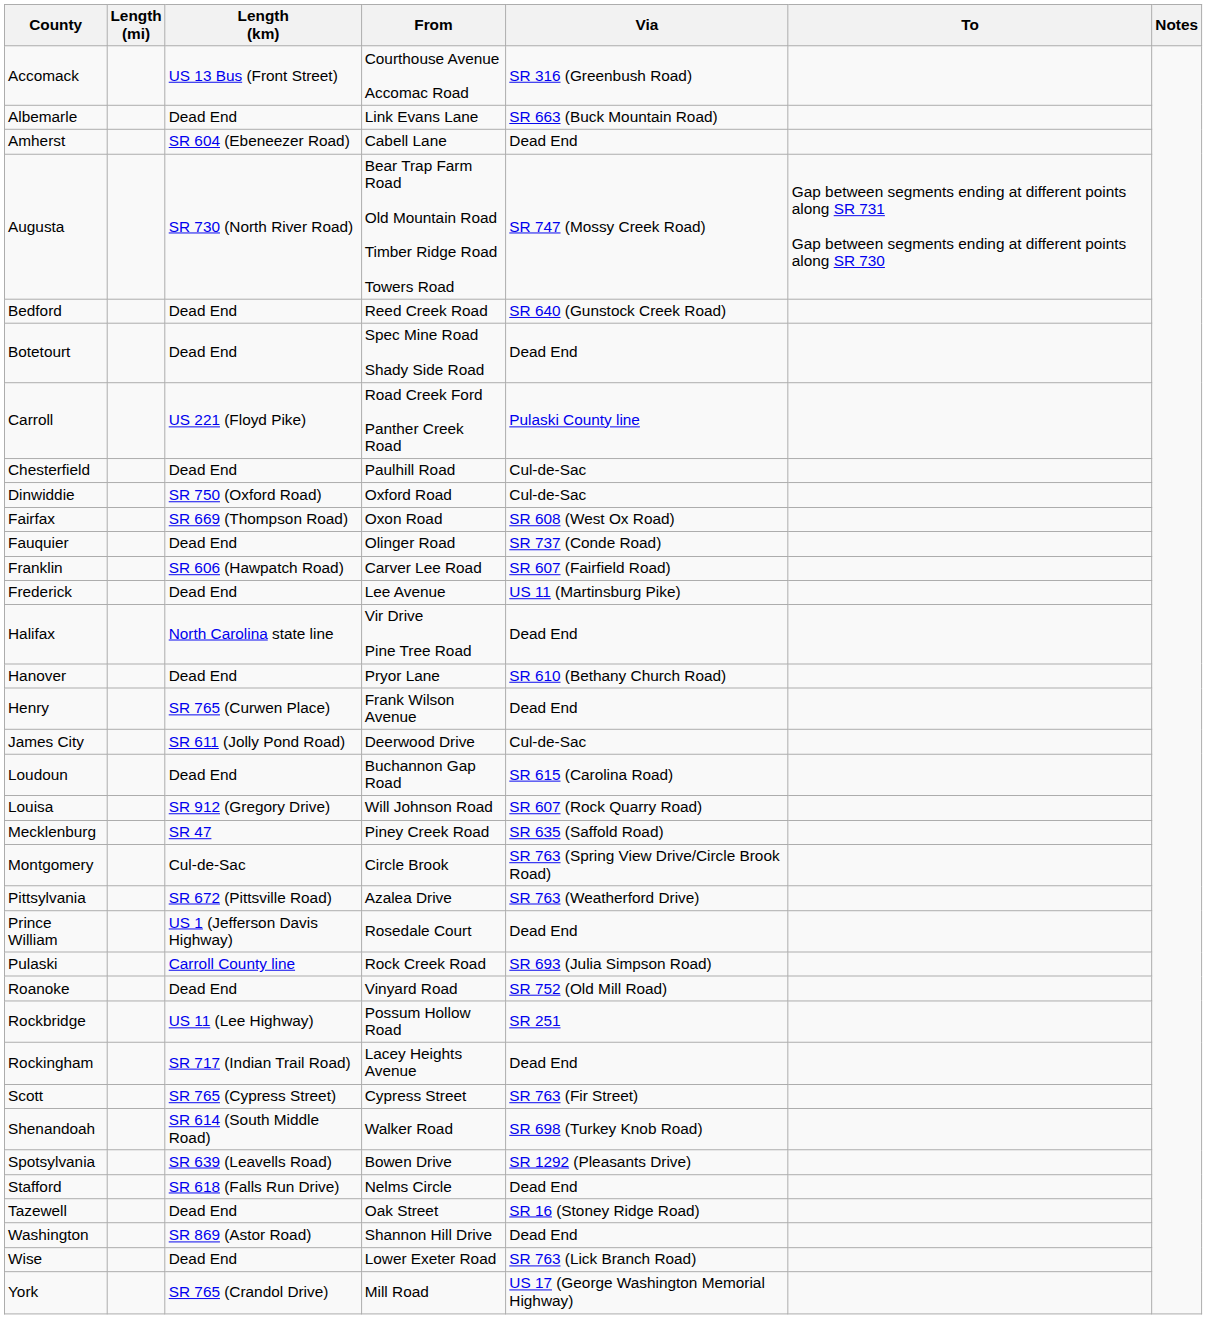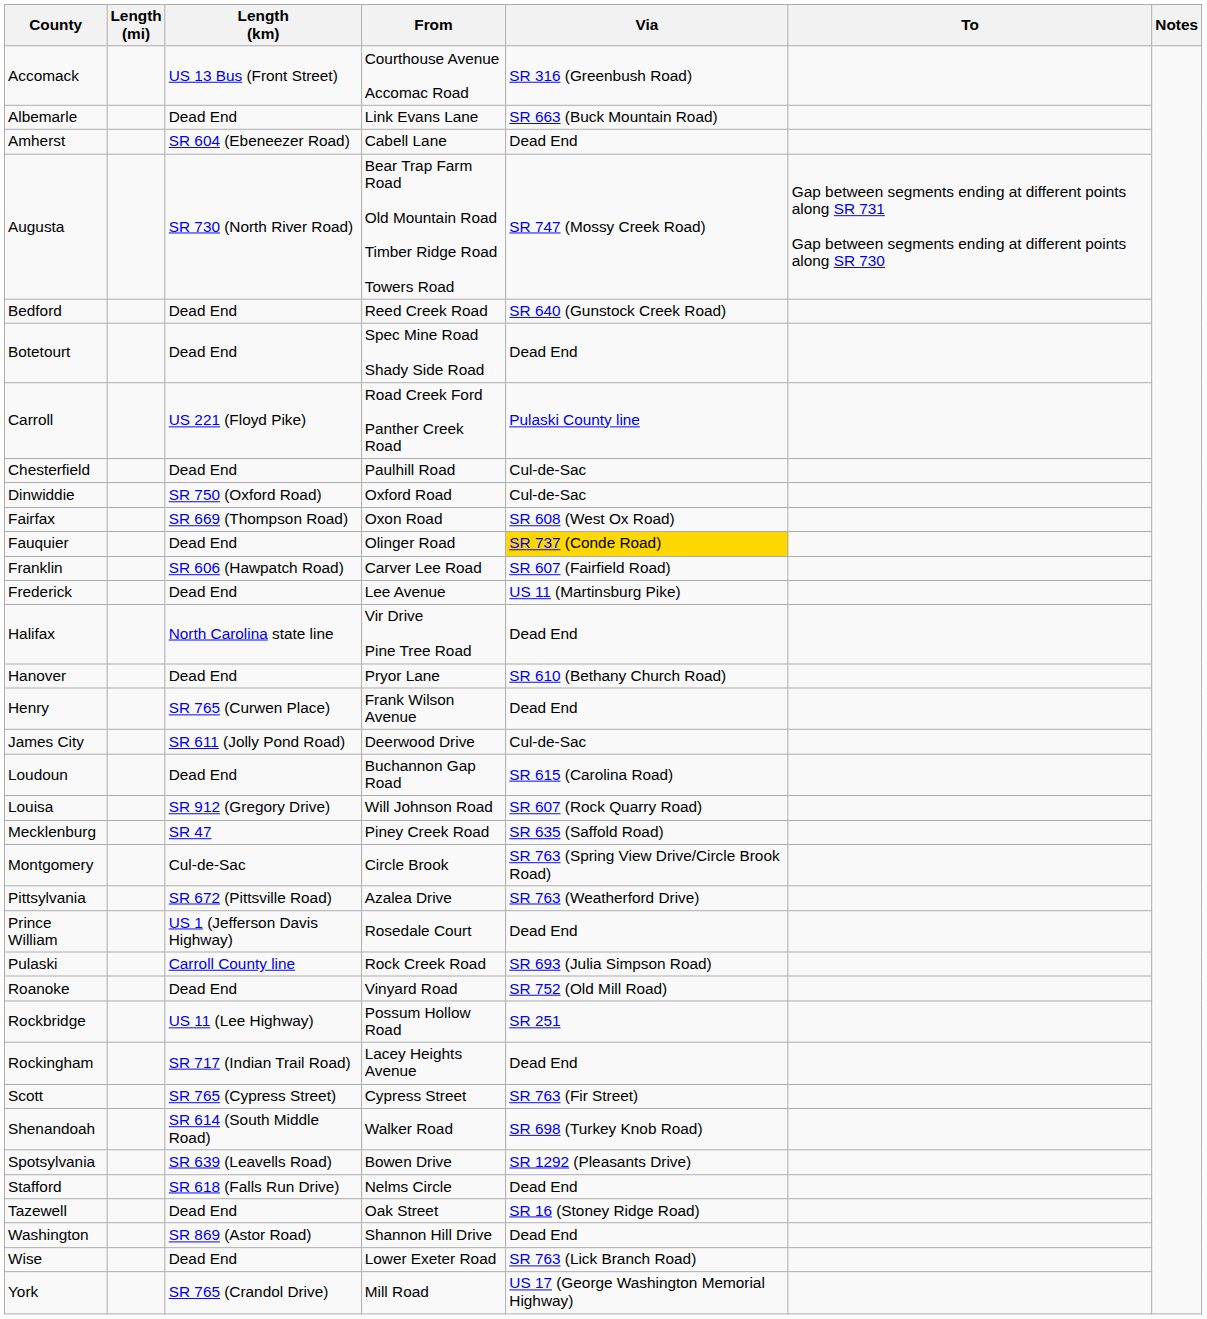(585, 543) no background -> (585, 543) gold background
